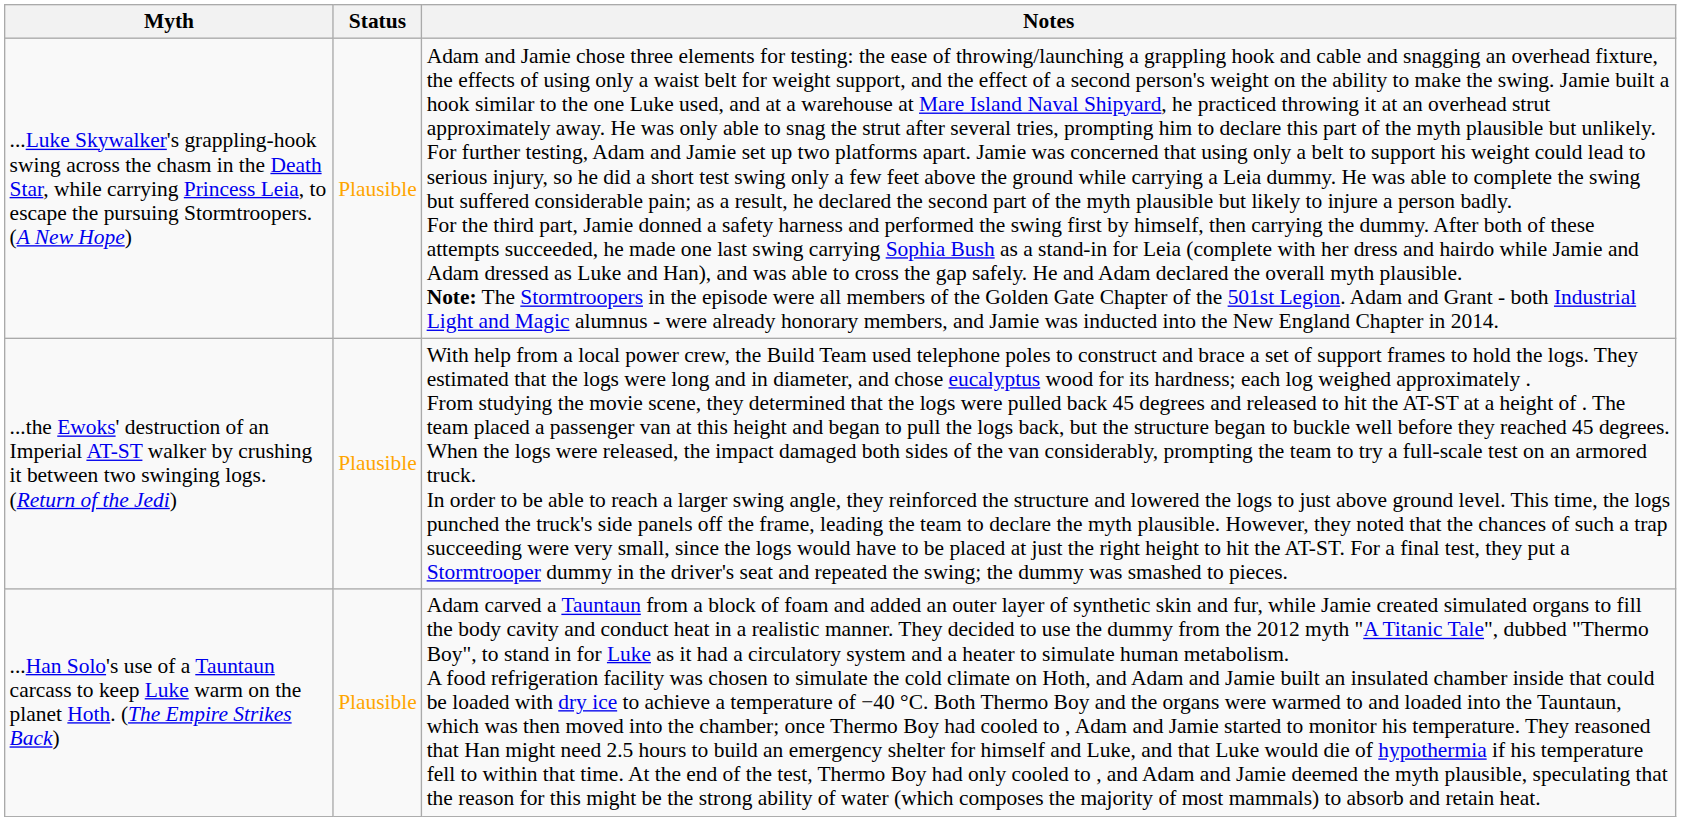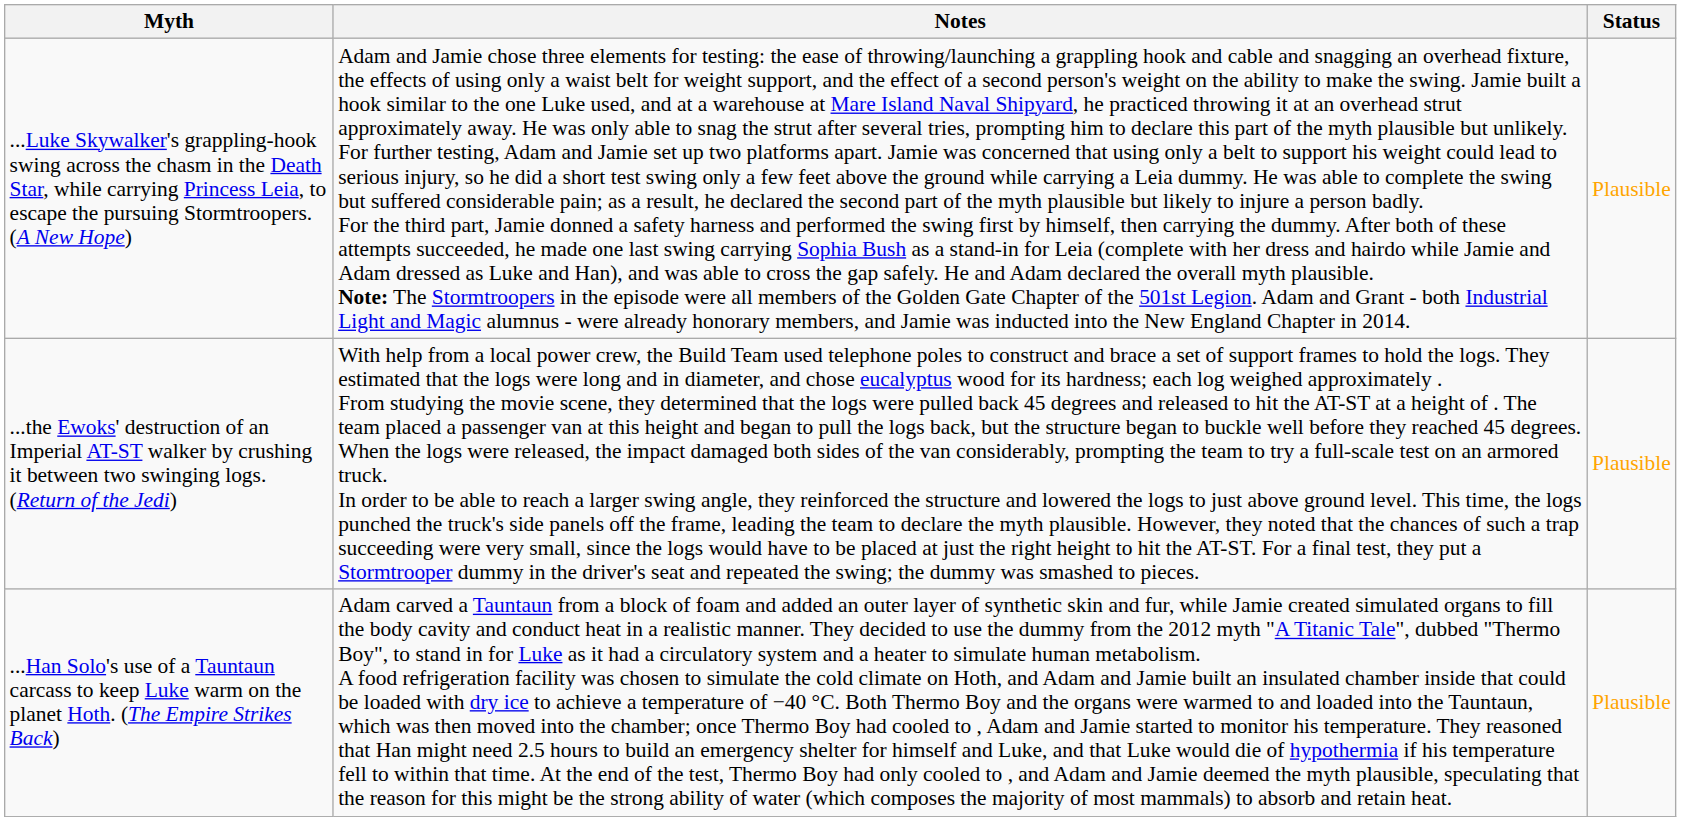columns swapped: (377, 21) <-> (1049, 21)
